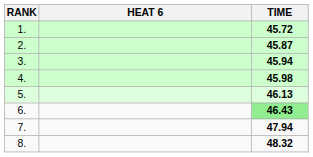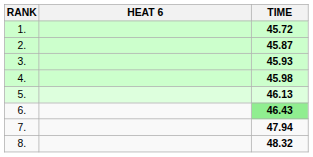(280, 62) 45.94 -> (280, 62) 45.93
